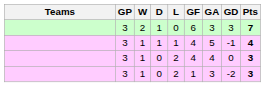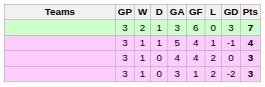columns swapped: (176, 12) <-> (212, 12)
